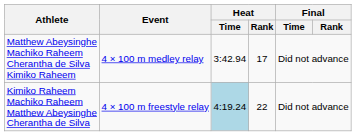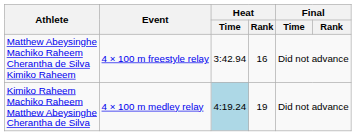(153, 59) 4 × 100 m medley relay -> (155, 59) 4 × 100 m freestyle relay
(262, 59) 17 -> (262, 59) 16
(155, 107) 4 × 100 m freestyle relay -> (153, 107) 4 × 100 m medley relay
(262, 107) 22 -> (262, 107) 19
